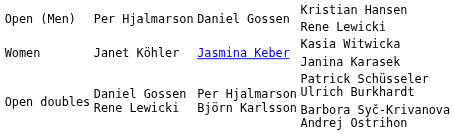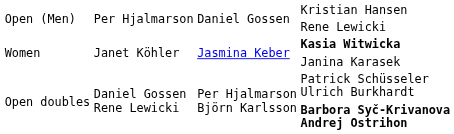(350, 44) normal -> (350, 44) bold
(375, 116) normal -> (375, 116) bold
